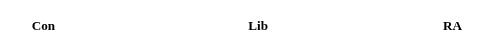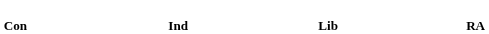+ column: (178, 7)
